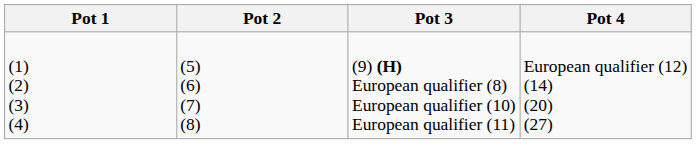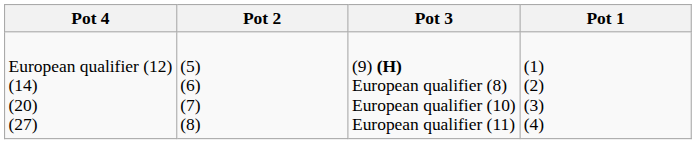columns swapped: (90, 18) <-> (606, 18)
